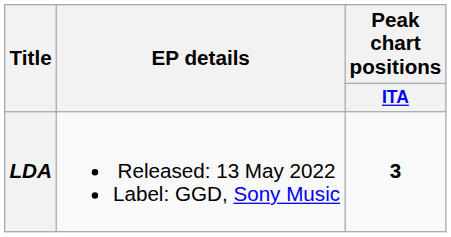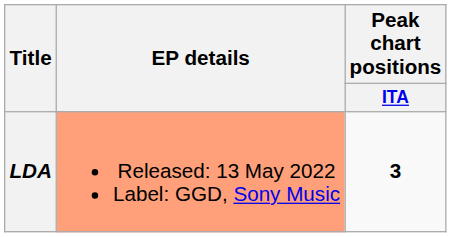(201, 183) no background -> (201, 183) lightsalmon background
